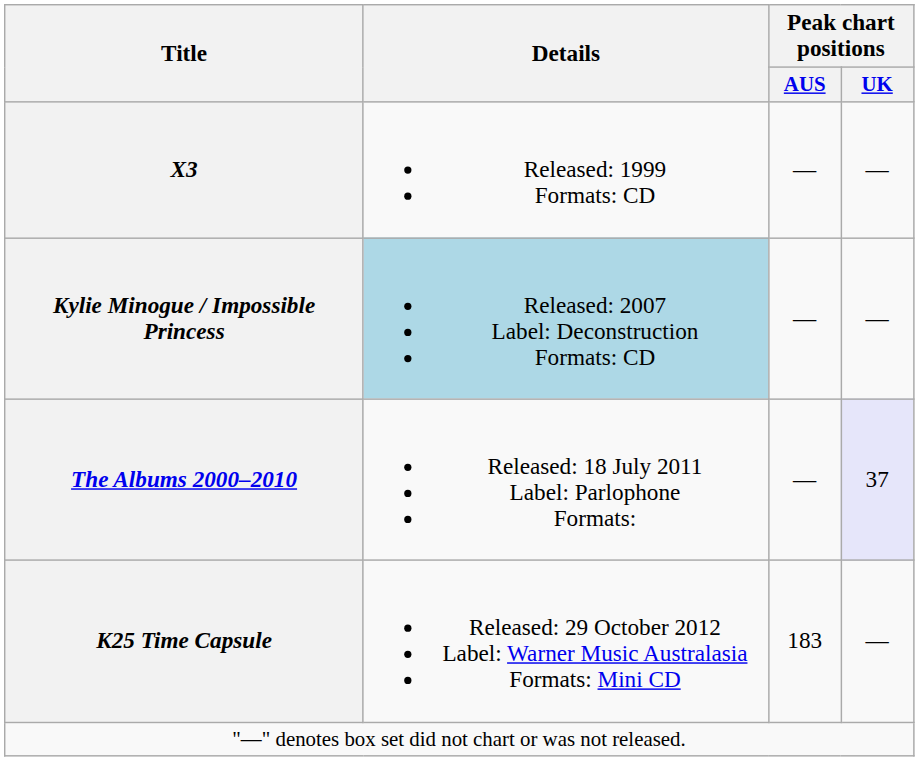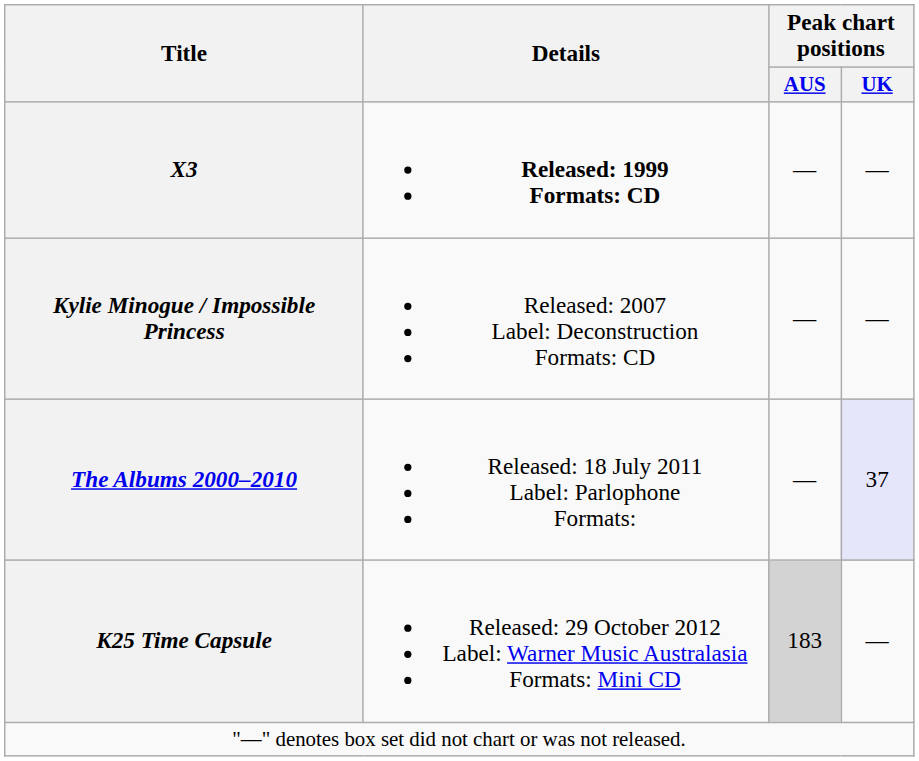(566, 183) normal -> (566, 183) bold
(566, 331) lightblue background -> (566, 331) no background
(805, 640) no background -> (805, 640) lightgrey background
